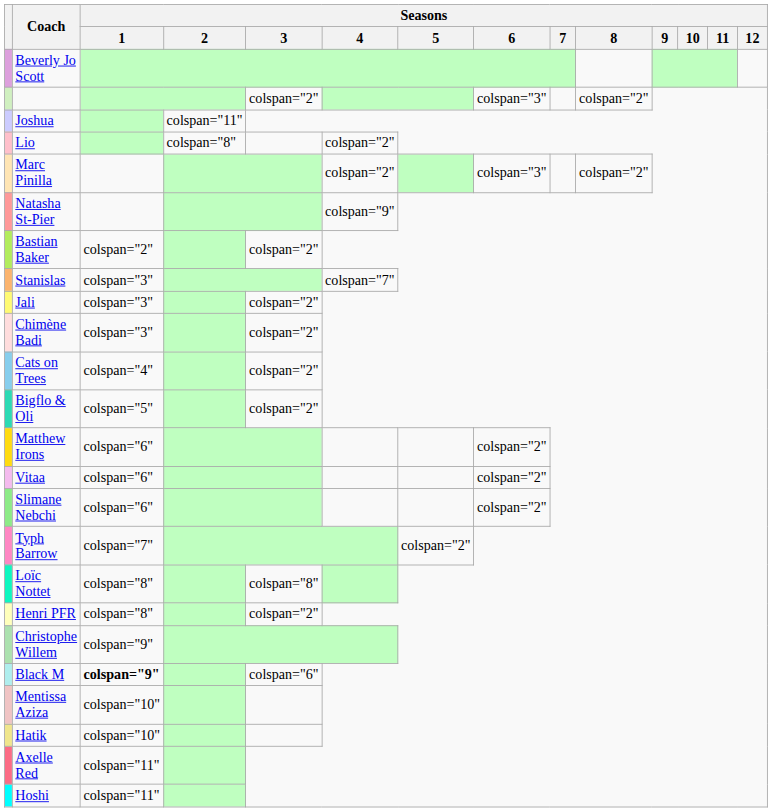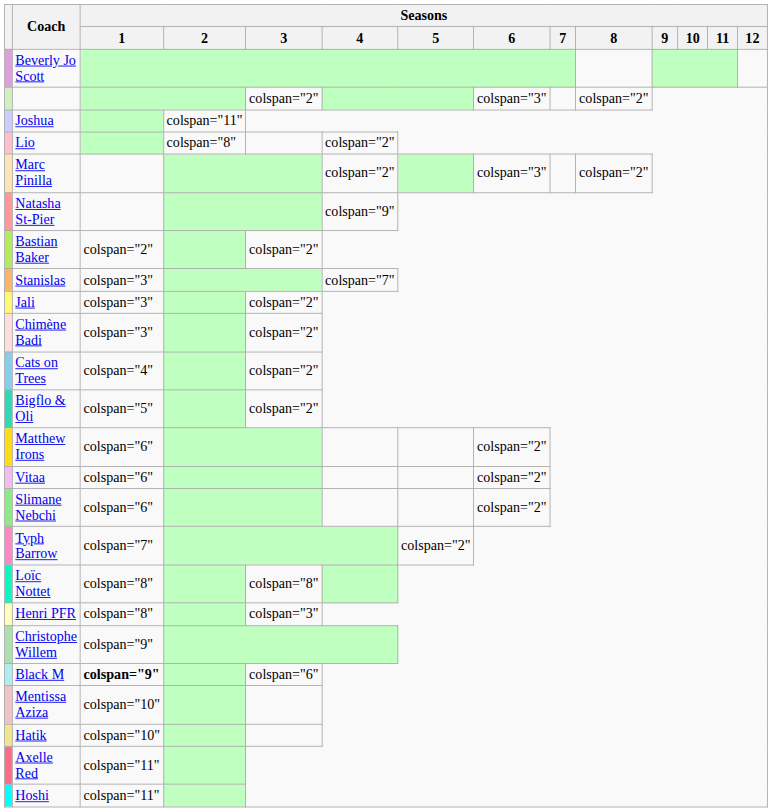(284, 614) colspan="2" -> (284, 614) colspan="3"
